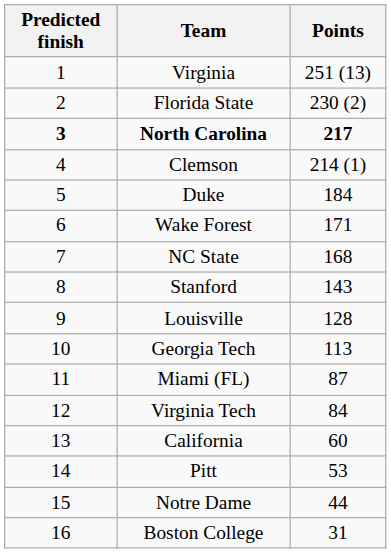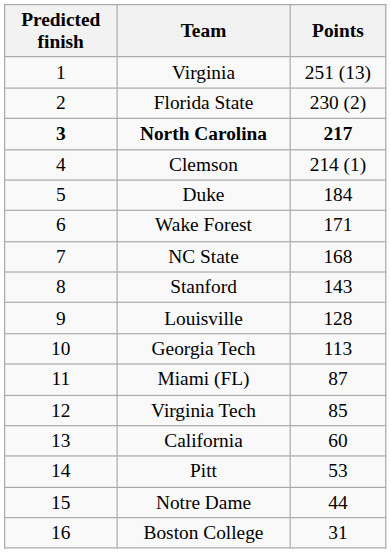(338, 410) 84 -> (338, 410) 85
